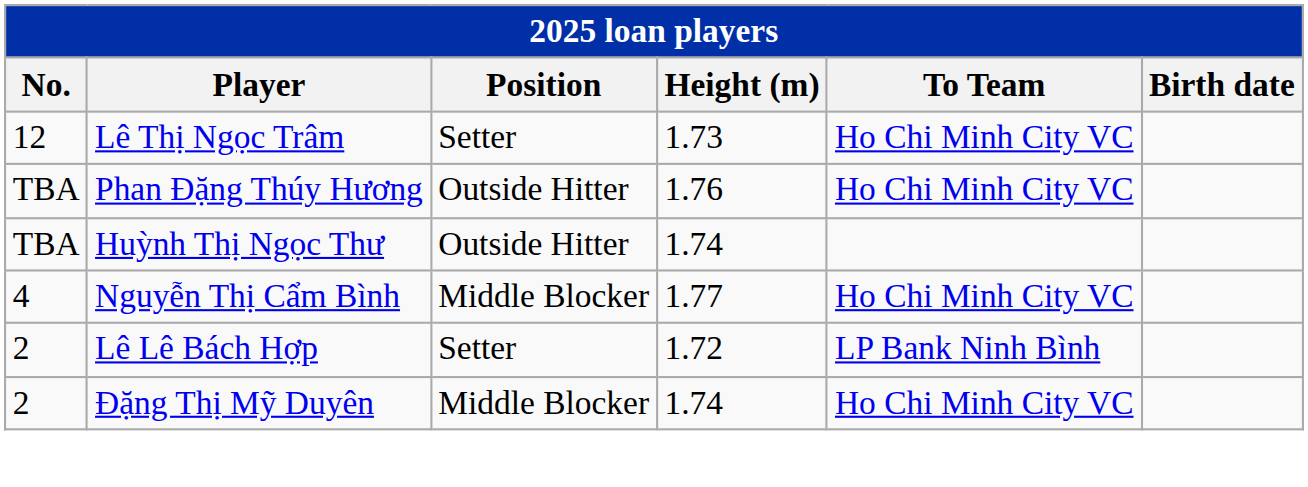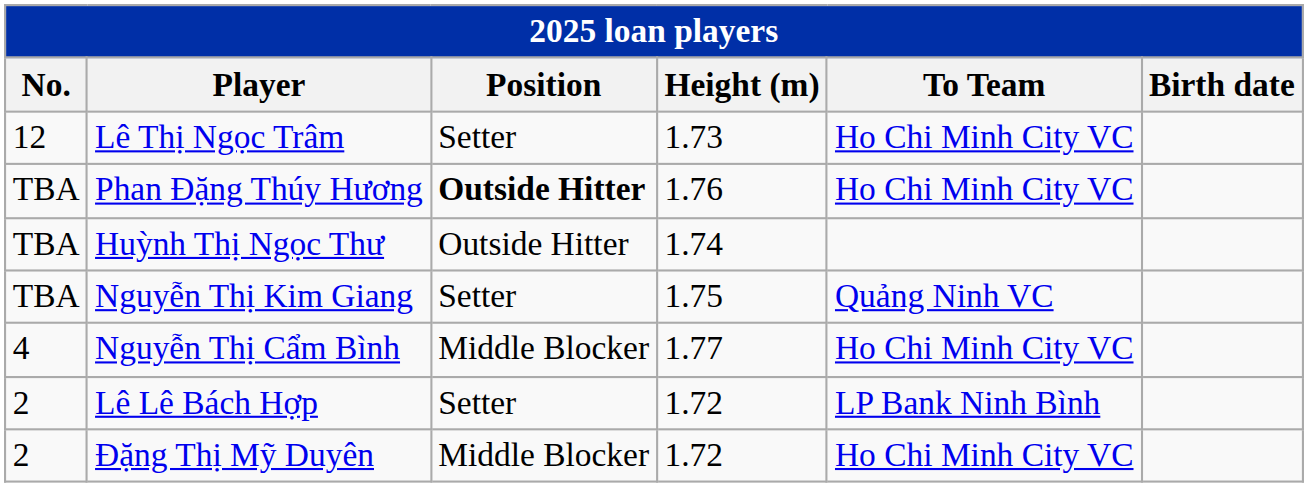(533, 190) normal -> (542, 190) bold
+ row: (254, 296)
(694, 402) 1.74 -> (694, 455) 1.72
